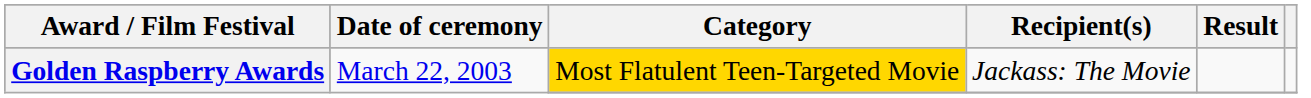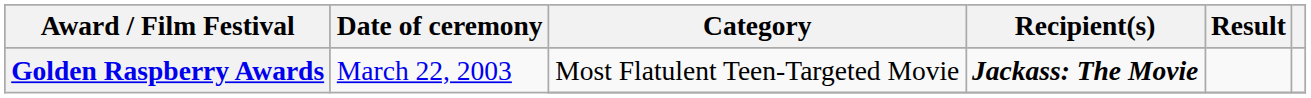(757, 69) gold background -> (757, 69) no background
(1081, 69) normal -> (1085, 69) bold
